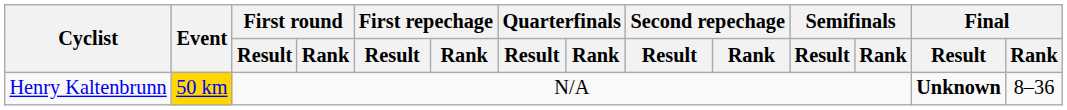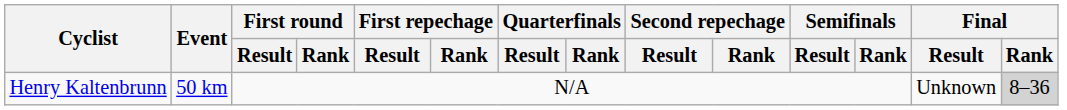(202, 88) gold background -> (202, 88) no background
(959, 88) bold -> (956, 88) normal
(1034, 88) no background -> (1029, 88) lightgrey background
